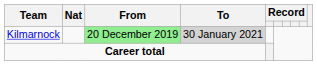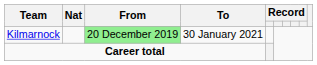(223, 34) lightgrey background -> (223, 34) no background
